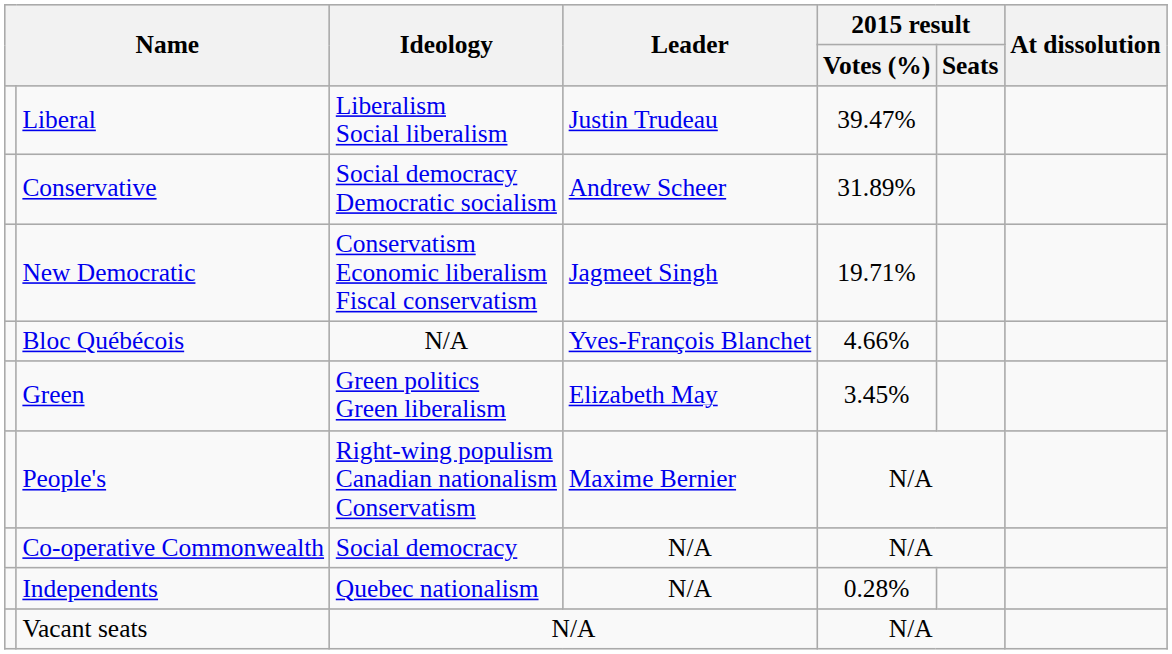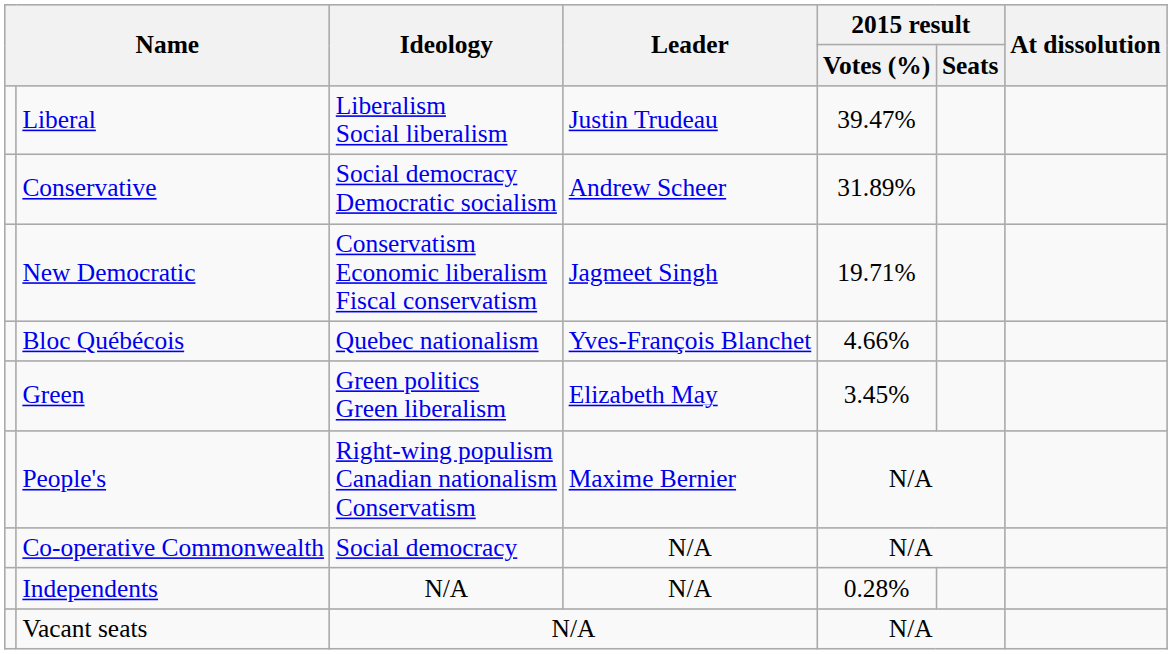(446, 340) N/A -> (437, 340) Quebec nationalism
(437, 588) Quebec nationalism -> (446, 588) N/A
